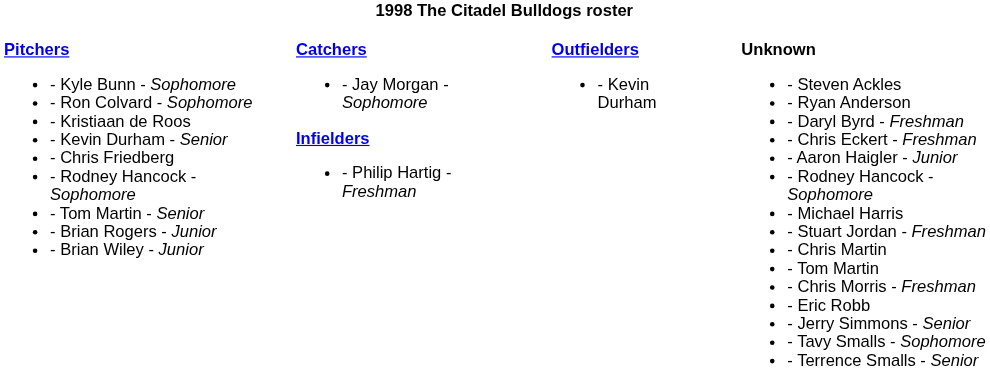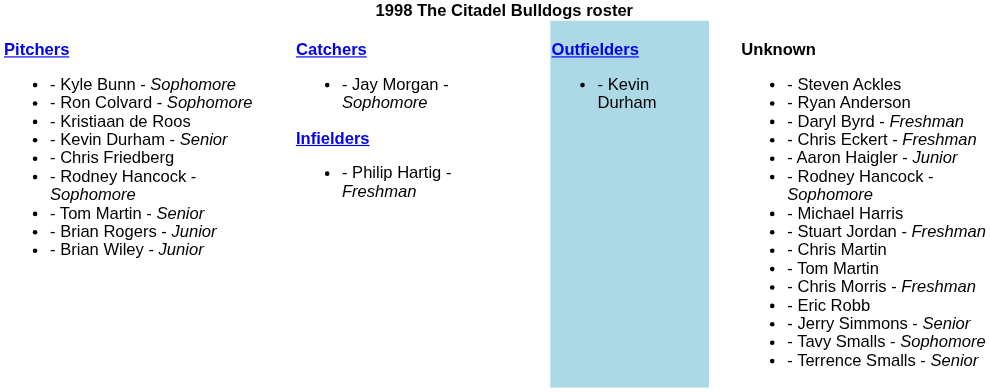(630, 76) no background -> (630, 76) lightblue background
